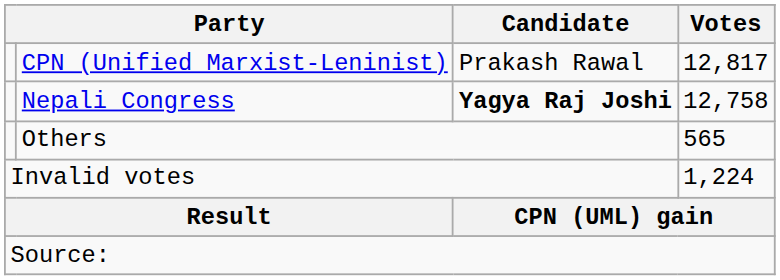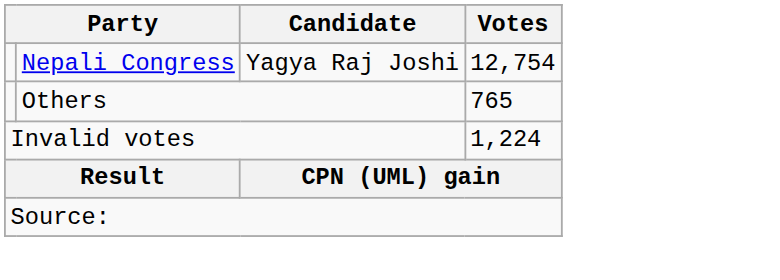- row: (235, 63)
(566, 101) bold -> (353, 63) normal
(726, 101) 12,758 -> (513, 63) 12,754
(705, 140) 565 -> (492, 101) 765
